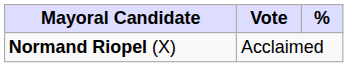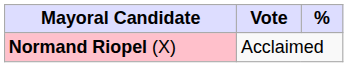(92, 47) no background -> (92, 47) pink background
